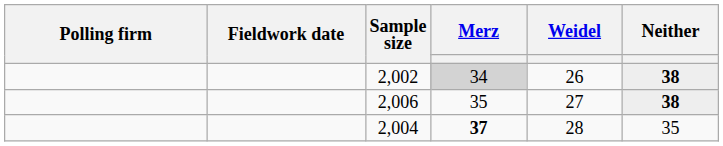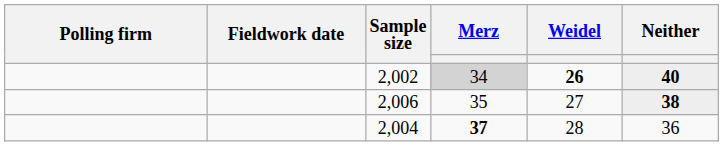(575, 76) normal -> (575, 76) bold
(670, 76) 38 -> (670, 76) 40
(670, 128) 35 -> (670, 128) 36
